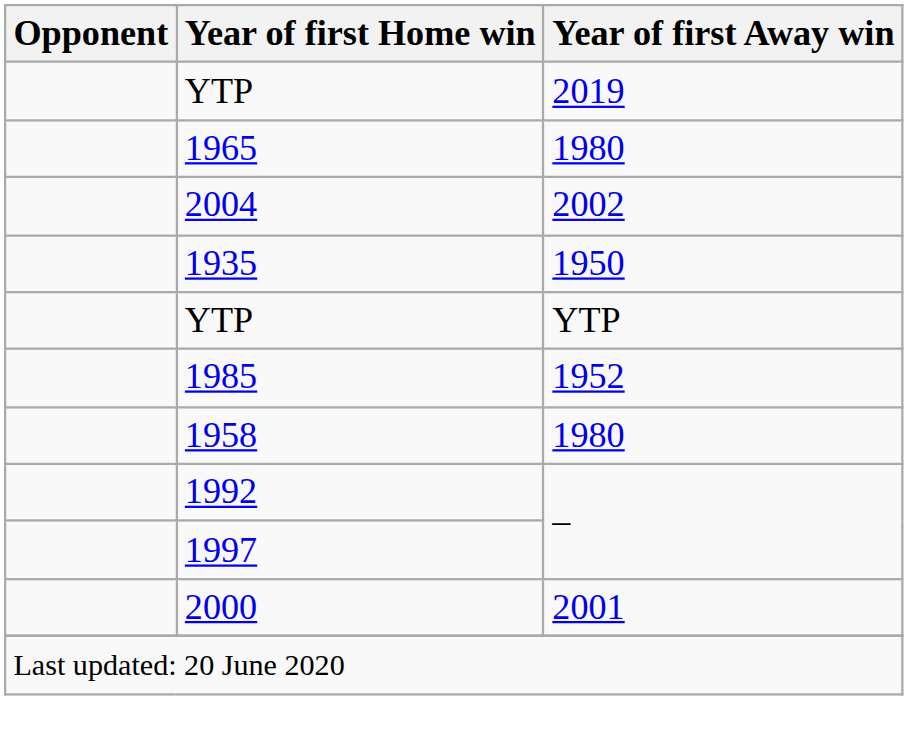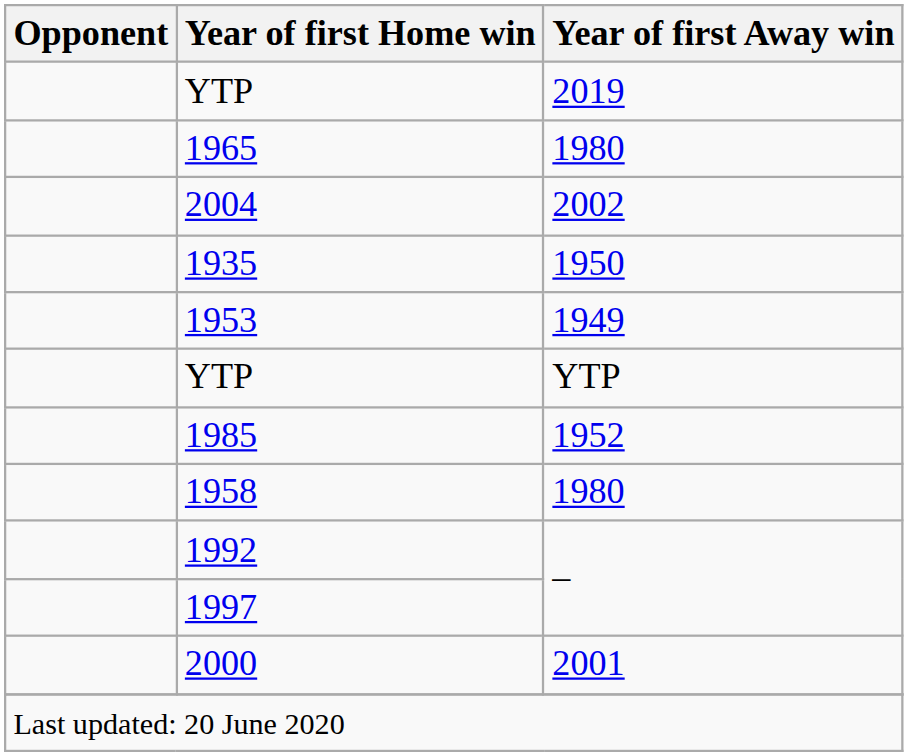+ row: (221, 319)
